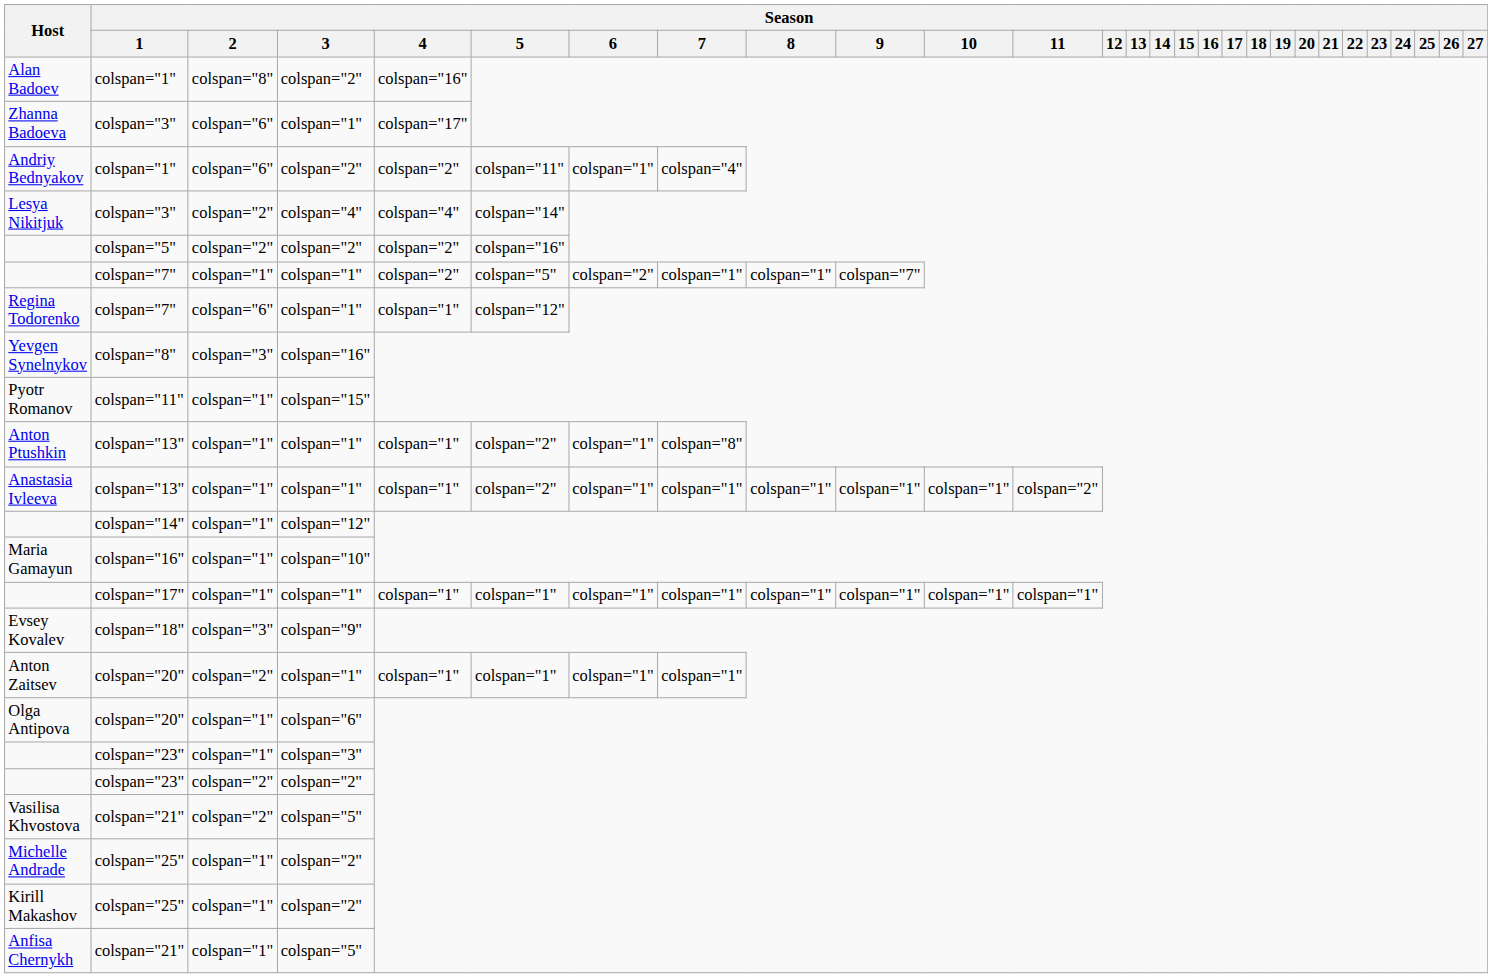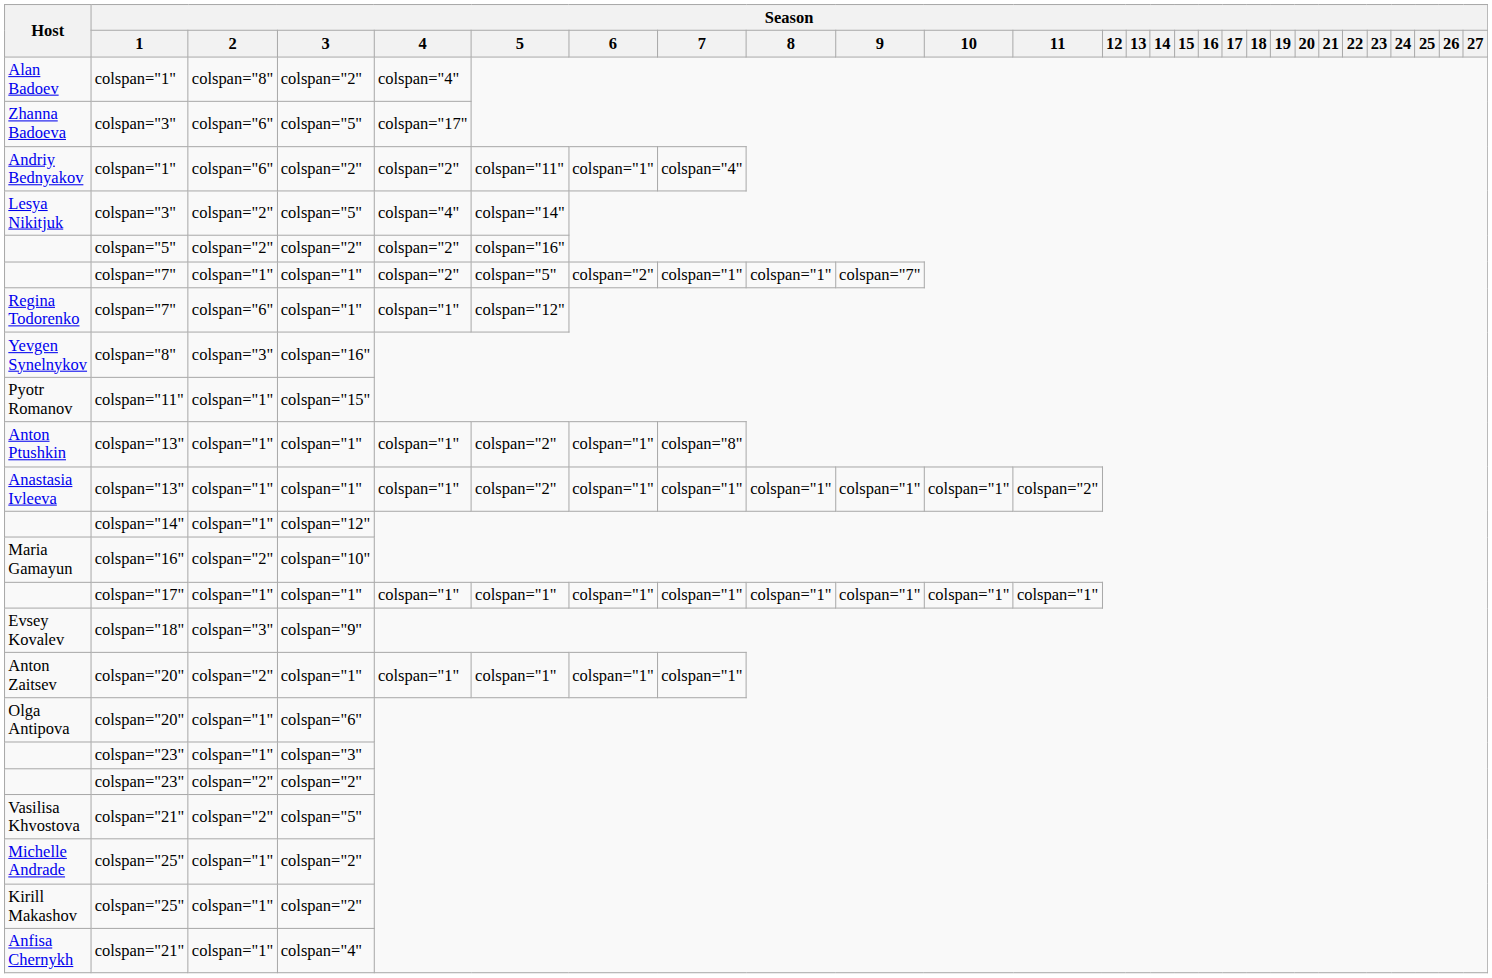(423, 79) colspan="16" -> (419, 79) colspan="4"
(321, 123) colspan="1" -> (321, 123) colspan="5"
(321, 213) colspan="4" -> (321, 213) colspan="5"
(232, 559) colspan="1" -> (232, 559) colspan="2"
(321, 950) colspan="5" -> (321, 950) colspan="4"
